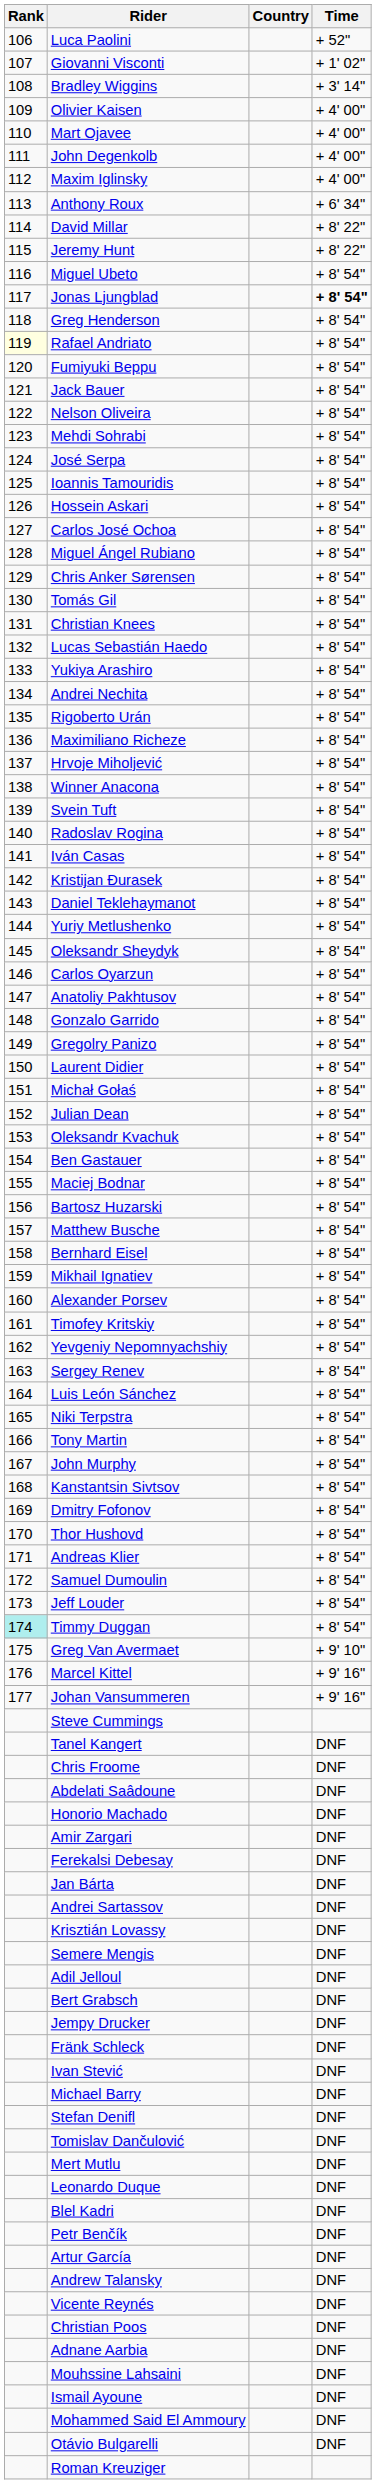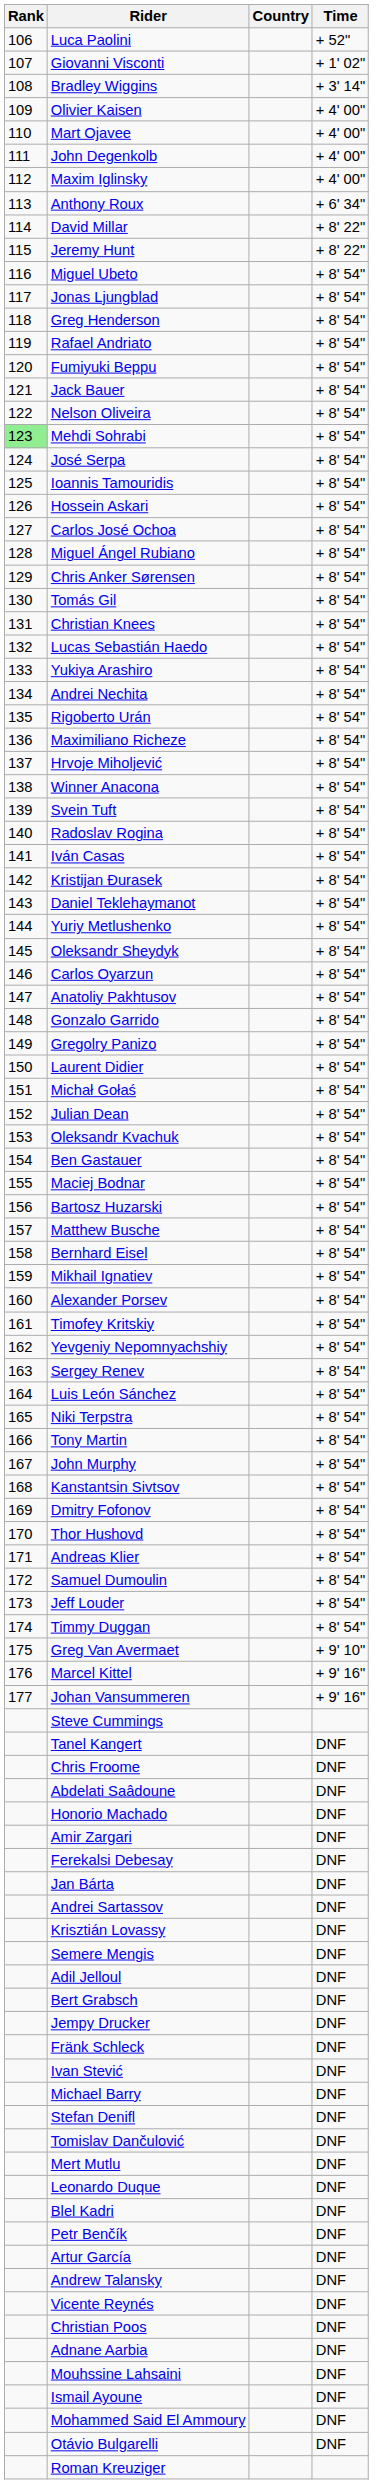(342, 296) bold -> (341, 296) normal
(20, 343) lightyellow background -> (20, 343) no background
(20, 436) no background -> (20, 436) lightgreen background
(20, 1627) paleturquoise background -> (20, 1627) no background
